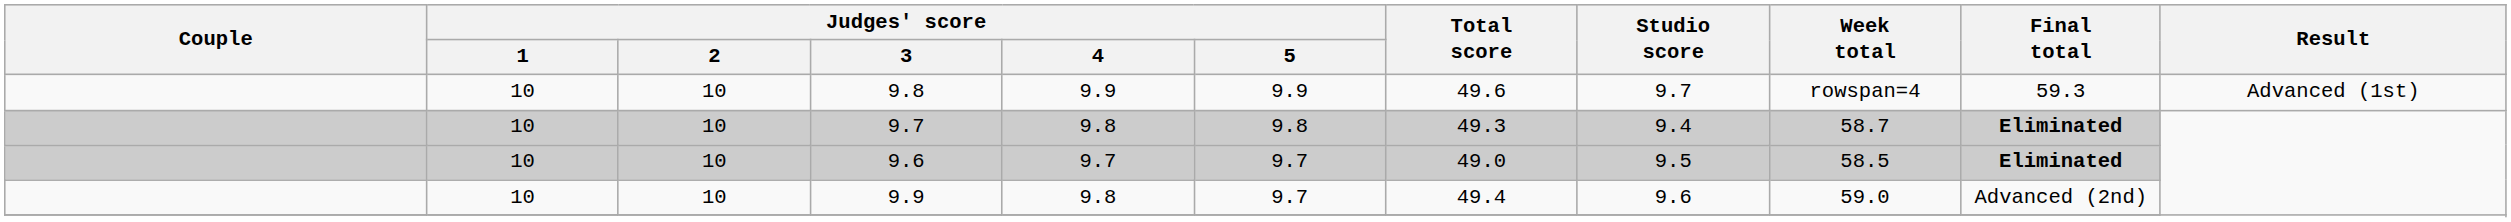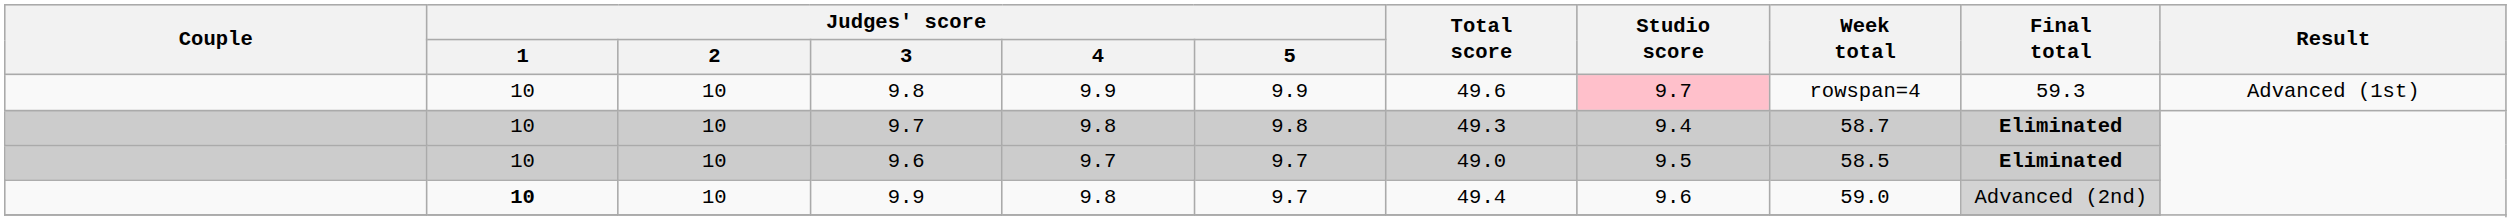(1673, 92) no background -> (1673, 92) pink background
(523, 197) normal -> (523, 197) bold
(2061, 197) no background -> (2061, 197) lightgrey background
